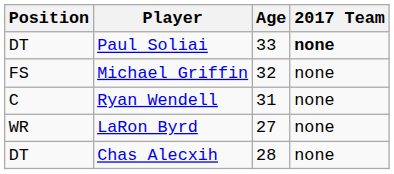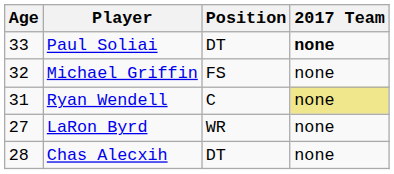columns swapped: (49, 18) <-> (271, 18)
(314, 100) no background -> (314, 100) khaki background
